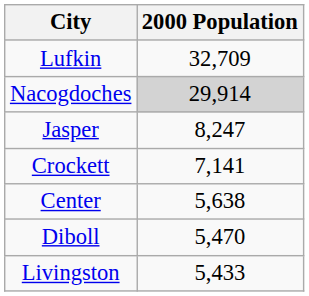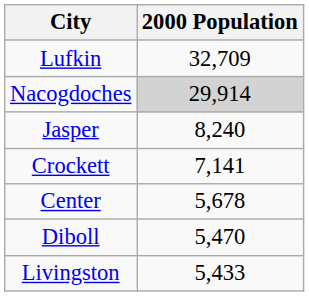(220, 129) 8,247 -> (220, 129) 8,240
(220, 201) 5,638 -> (220, 201) 5,678
